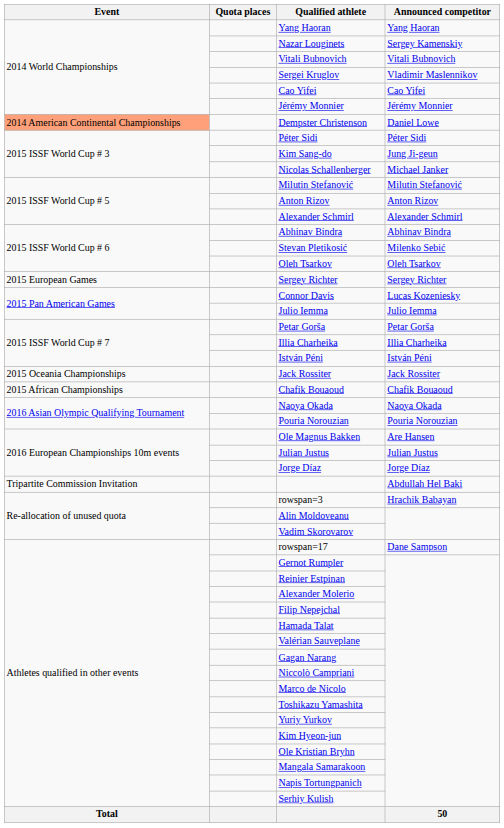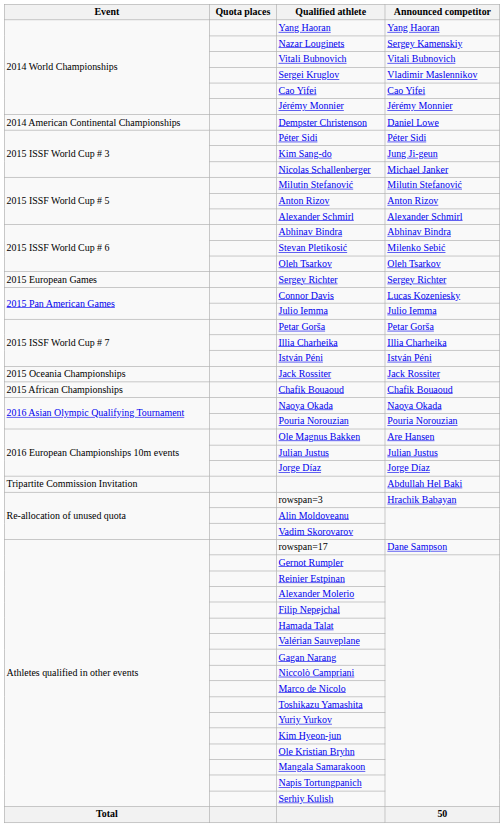(94, 122) lightsalmon background -> (94, 122) no background
